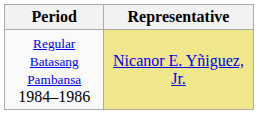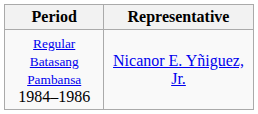(179, 69) khaki background -> (179, 69) no background
